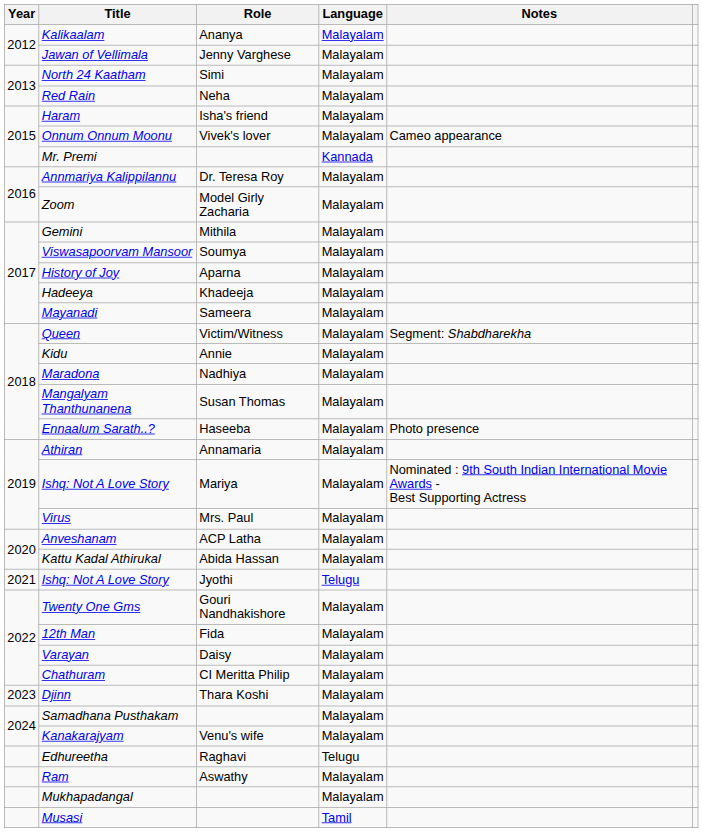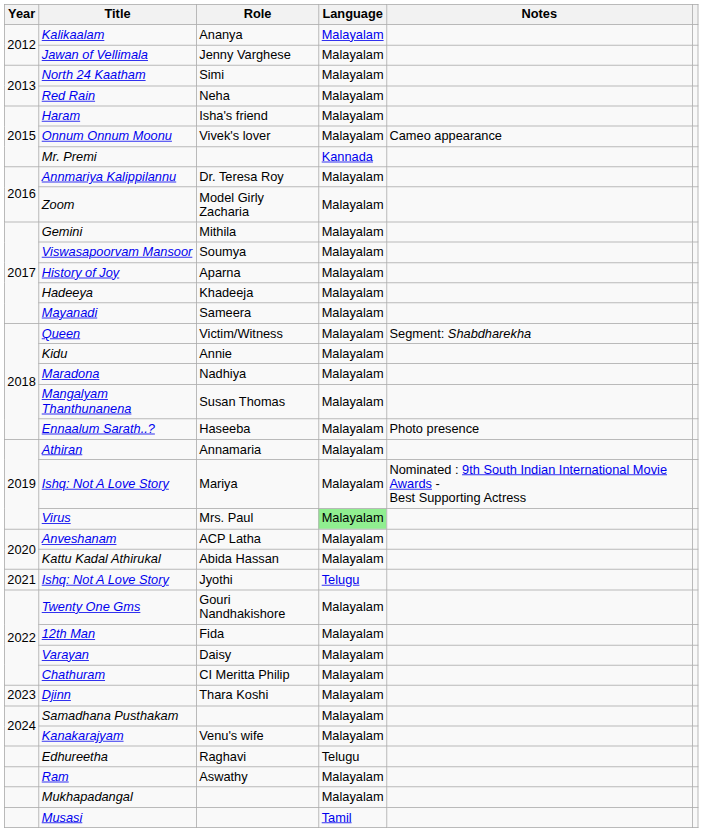(353, 518) no background -> (353, 518) lightgreen background
